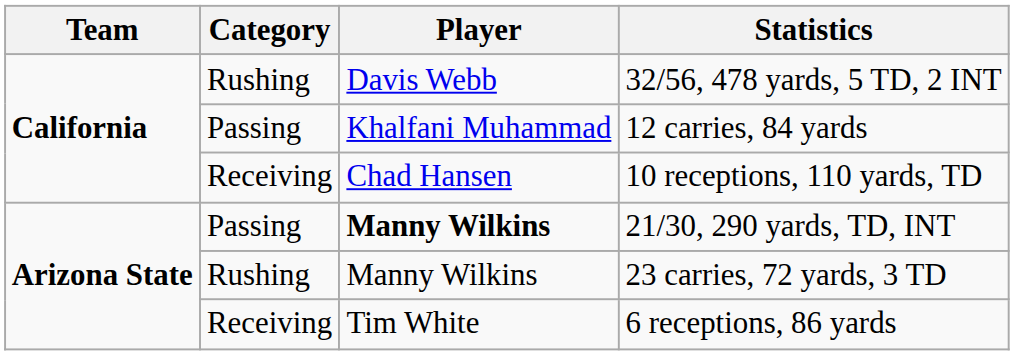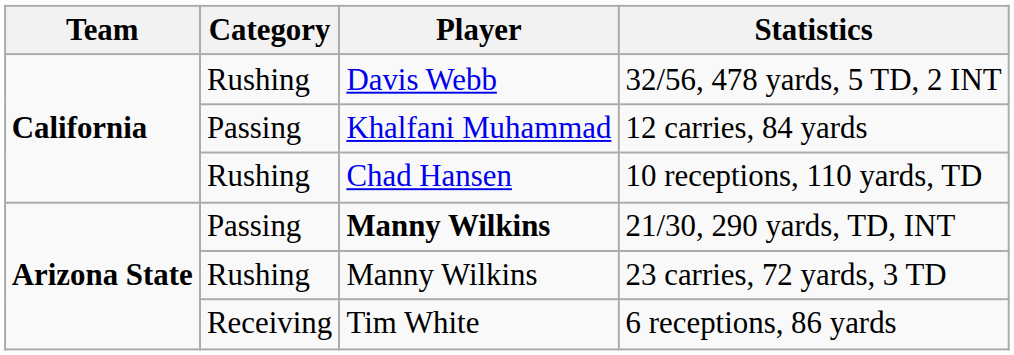(270, 176) Receiving -> (258, 176) Rushing
